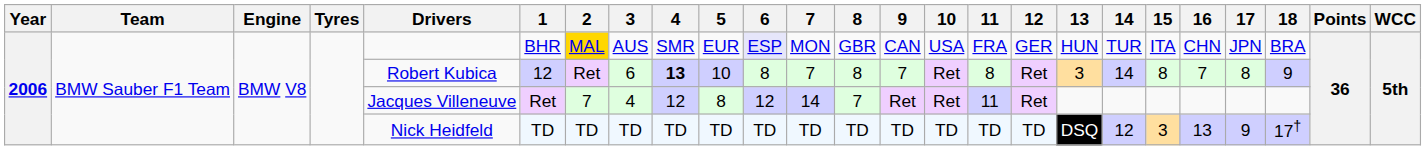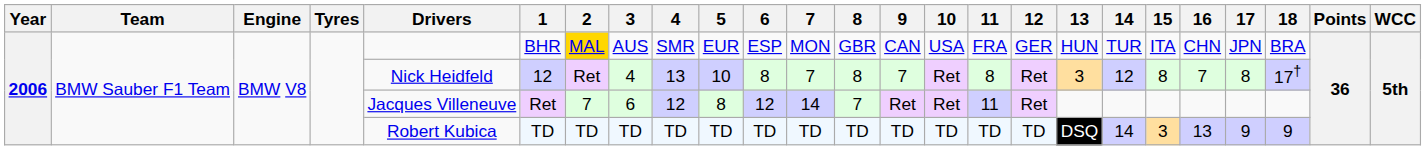(765, 46) lavender background -> (765, 46) no background
(442, 73) Robert Kubica -> (442, 75) Nick Heidfeld
(630, 73) 6 -> (630, 75) 4
(675, 73) bold -> (675, 75) normal
(1124, 73) 14 -> (1124, 75) 12
(1288, 73) 9 -> (1288, 75) 17†
(630, 101) 4 -> (630, 104) 6
(442, 130) Nick Heidfeld -> (442, 132) Robert Kubica
(1124, 130) 12 -> (1124, 132) 14
(1288, 130) 17† -> (1288, 132) 9
